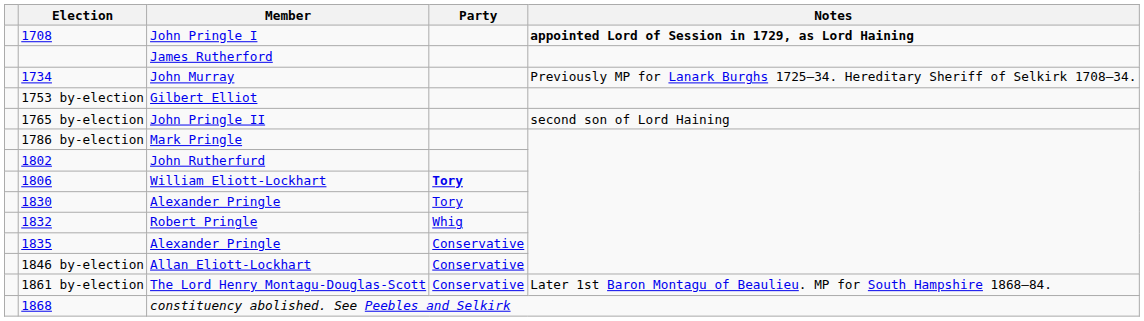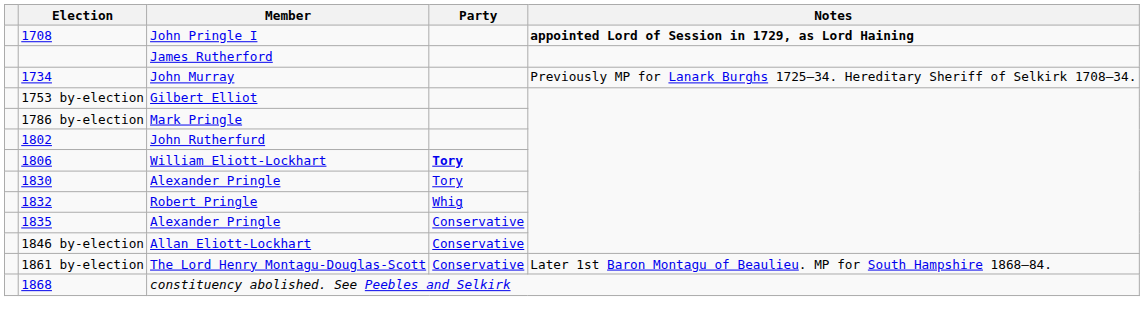- row: (83, 119)
